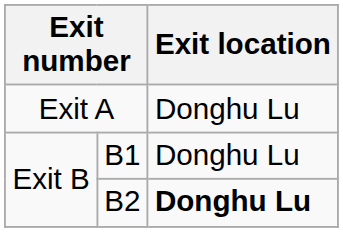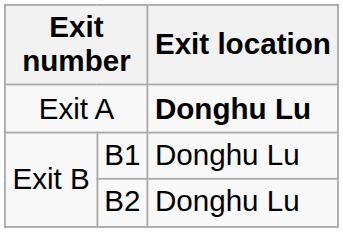(227, 108) normal -> (233, 108) bold
(233, 202) bold -> (227, 202) normal
